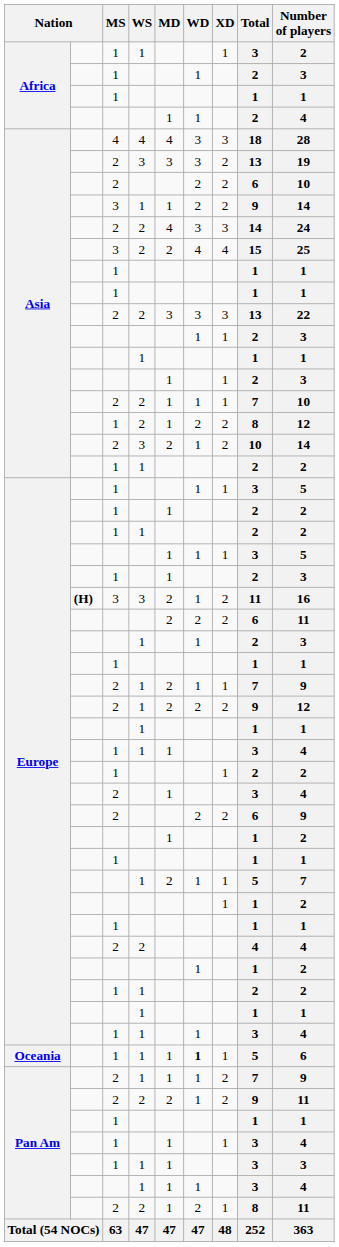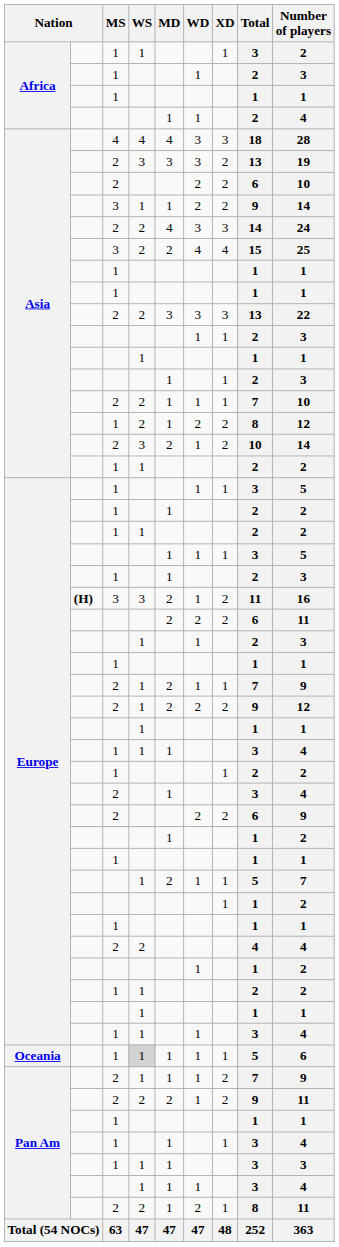(142, 1056) no background -> (142, 1056) lightgrey background
(198, 1056) bold -> (198, 1056) normal
